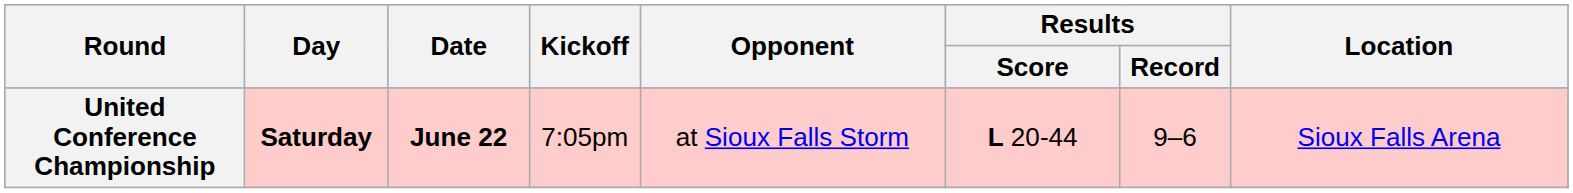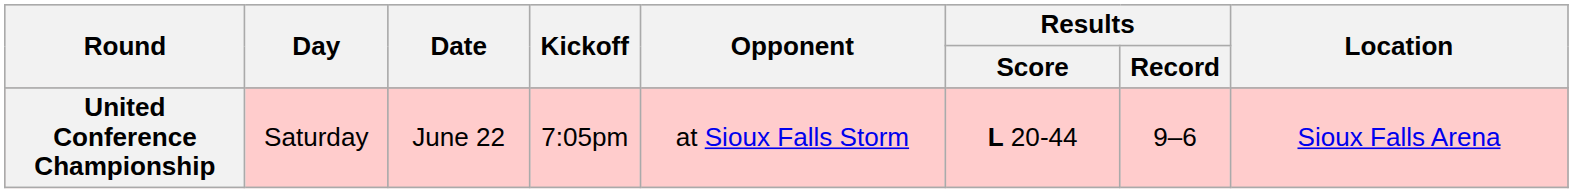(316, 137) bold -> (316, 137) normal
(459, 137) bold -> (459, 137) normal
